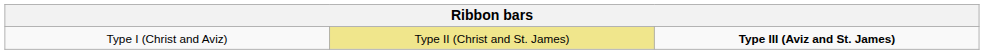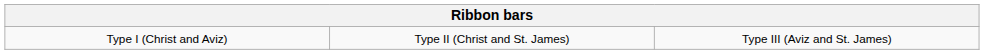(492, 38) khaki background -> (492, 38) no background
(817, 37) bold -> (817, 38) normal
